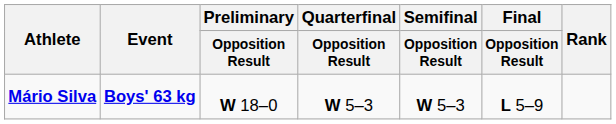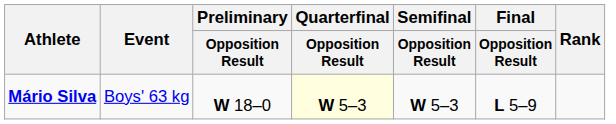(150, 96) bold -> (147, 96) normal
(349, 105) no background -> (343, 105) lightyellow background
